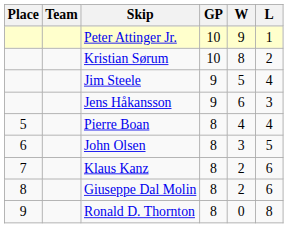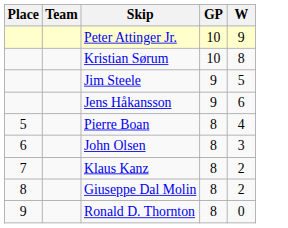- column: (269, 15)
